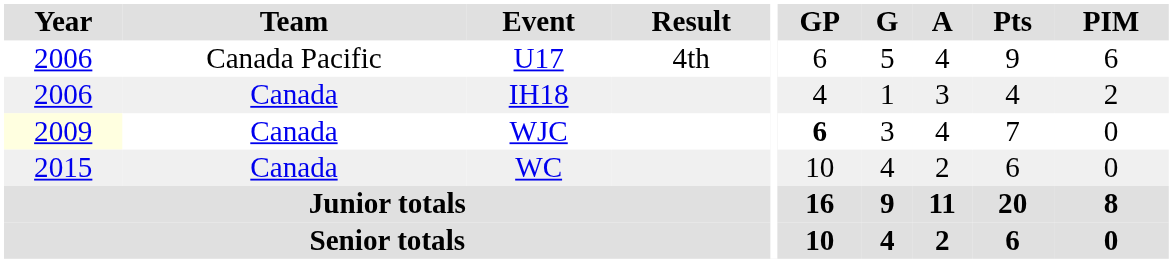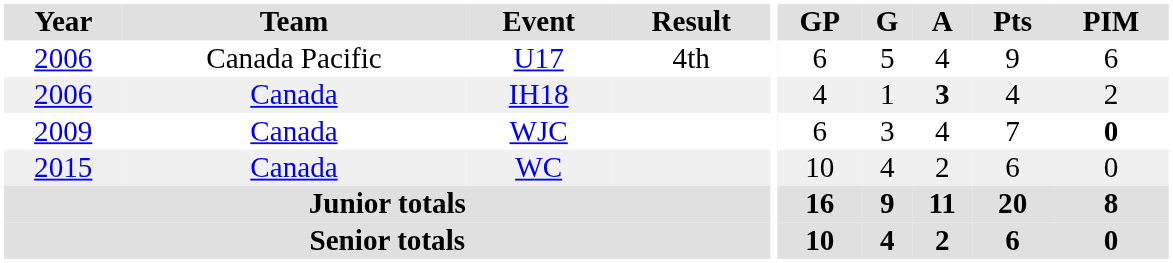(942, 94) normal -> (942, 94) bold
(63, 130) lightyellow background -> (63, 130) no background
(820, 130) bold -> (820, 130) normal
(1111, 130) normal -> (1111, 130) bold
